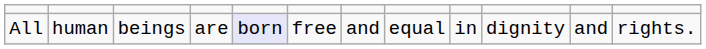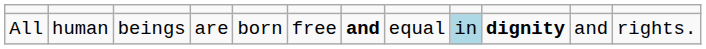(260, 29) lavender background -> (260, 29) no background
(363, 29) normal -> (363, 29) bold
(466, 29) no background -> (466, 29) lightblue background
(526, 29) normal -> (526, 29) bold
